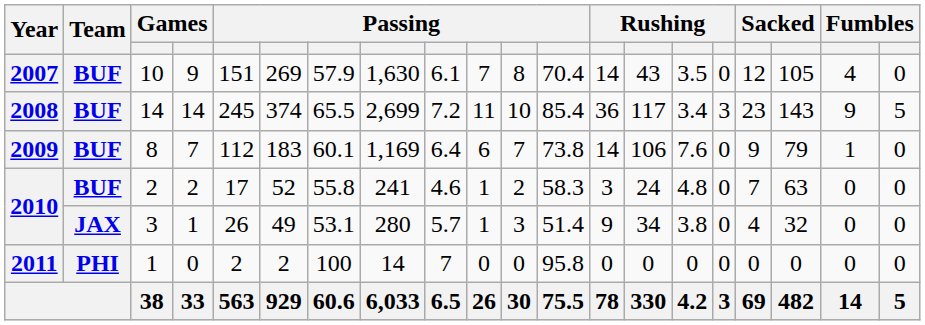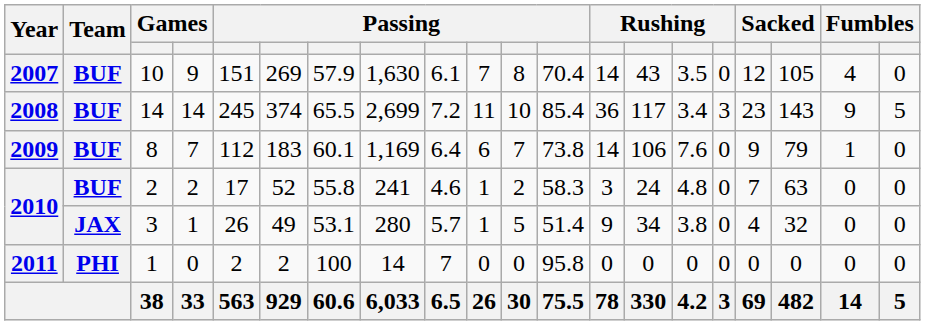(519, 224) 3 -> (519, 224) 5
